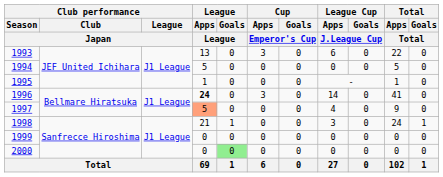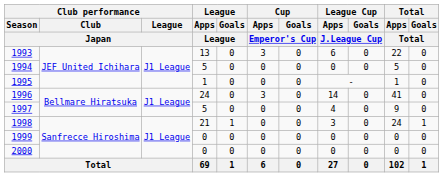(205, 95) bold -> (205, 95) normal
(205, 109) lightsalmon background -> (205, 109) no background
(232, 151) lightgreen background -> (232, 151) no background
